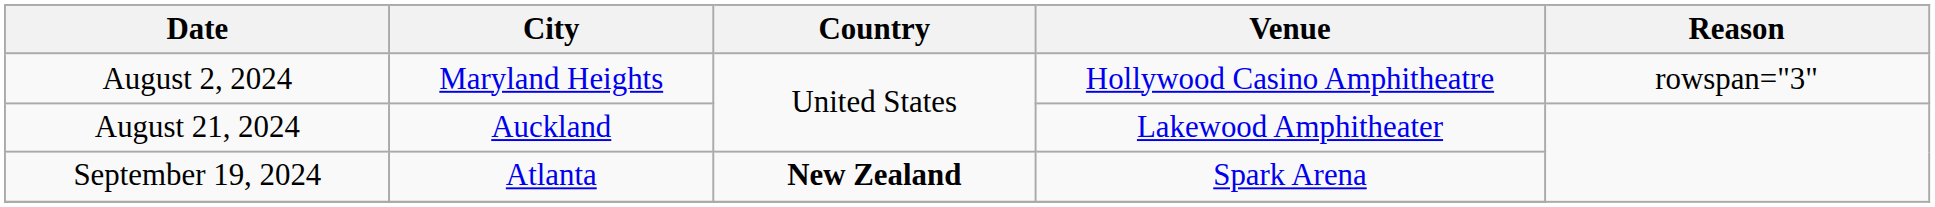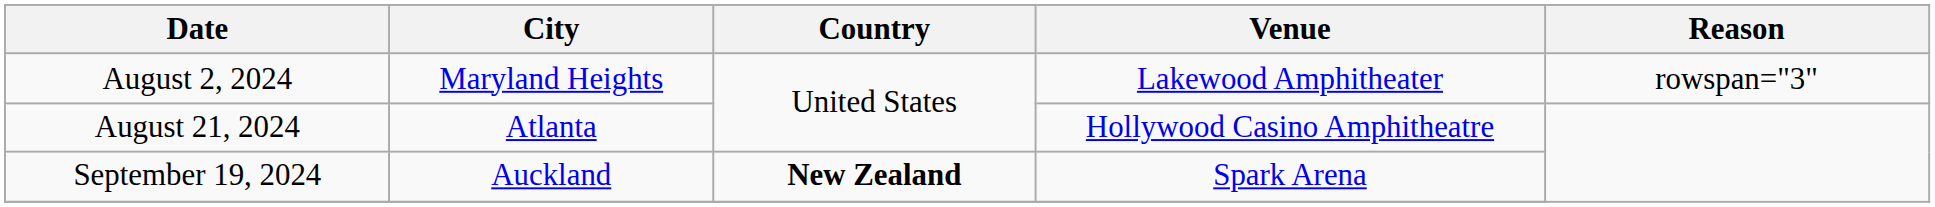(1290, 77) Hollywood Casino Amphitheatre -> (1290, 77) Lakewood Amphitheater
(551, 126) Auckland -> (551, 126) Atlanta
(1290, 126) Lakewood Amphitheater -> (1290, 126) Hollywood Casino Amphitheatre
(551, 175) Atlanta -> (551, 175) Auckland
